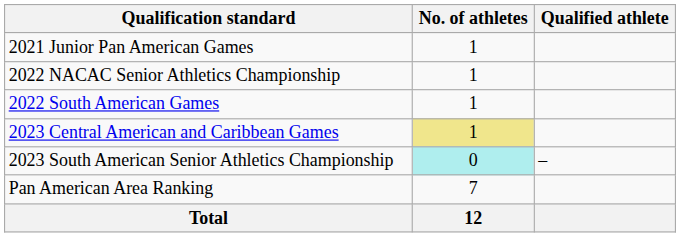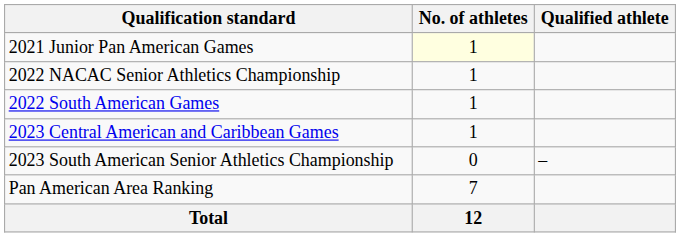(473, 47) no background -> (473, 47) lightyellow background
(473, 132) khaki background -> (473, 132) no background
(473, 160) paleturquoise background -> (473, 160) no background
